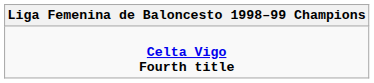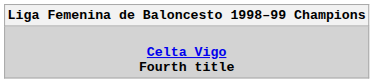(187, 60) no background -> (187, 60) lightgrey background
